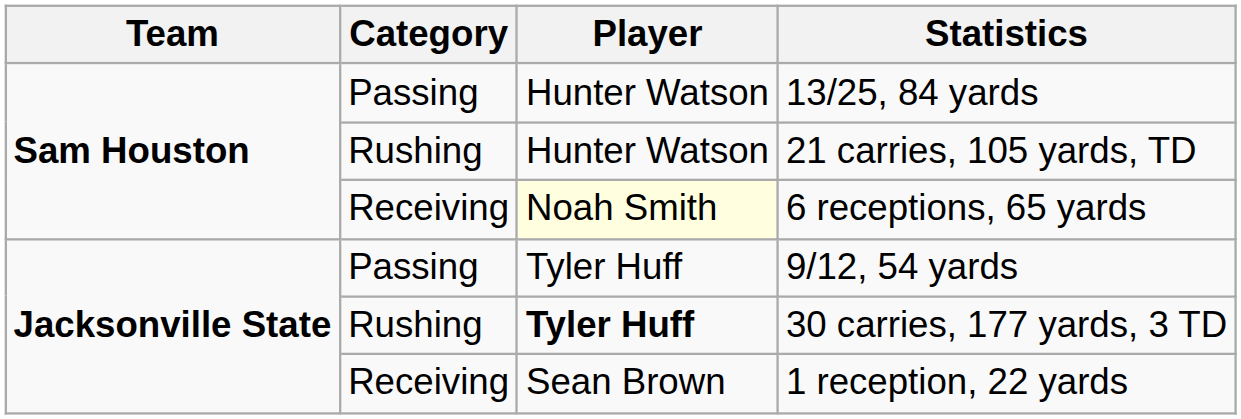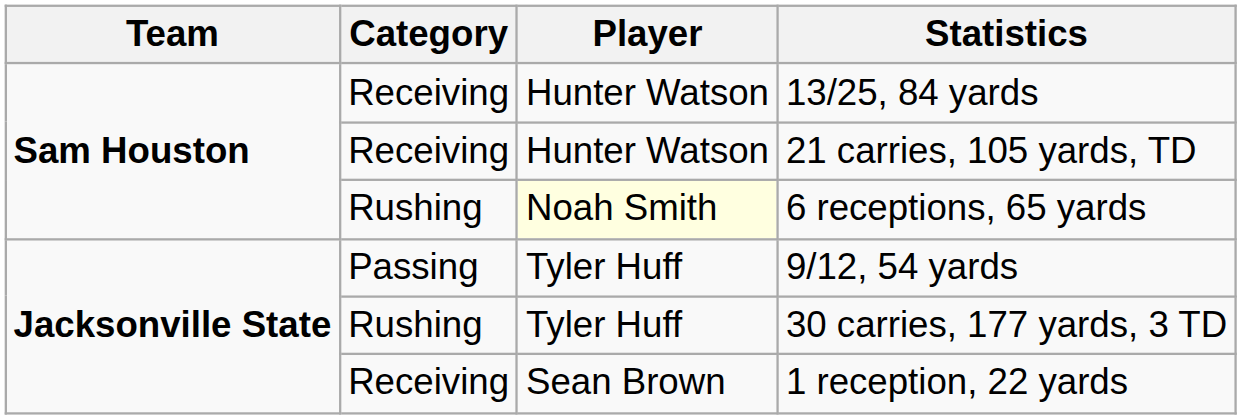(413, 92) Passing -> (429, 92) Receiving
(415, 150) Rushing -> (429, 150) Receiving
(429, 208) Receiving -> (415, 208) Rushing
(610, 324) bold -> (604, 324) normal
